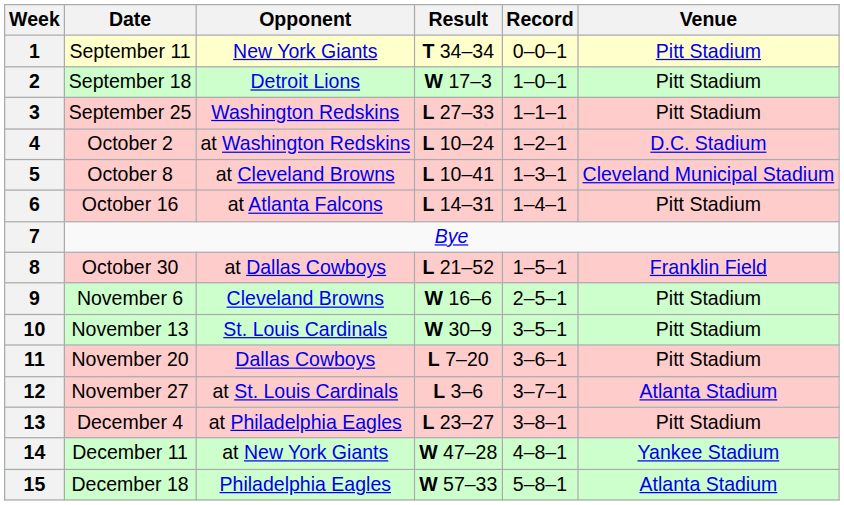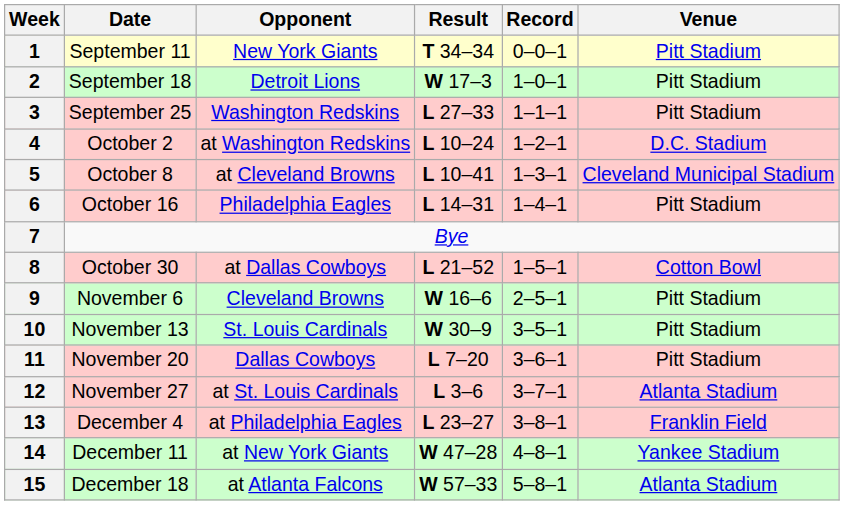(305, 205) at Atlanta Falcons -> (305, 205) Philadelphia Eagles
(708, 267) Franklin Field -> (708, 267) Cotton Bowl
(708, 422) Pitt Stadium -> (708, 422) Franklin Field
(305, 484) Philadelphia Eagles -> (305, 484) at Atlanta Falcons
